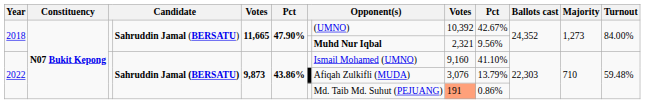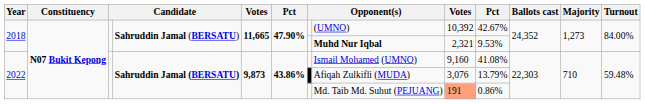(490, 43) 9.56% -> (490, 43) 9.53%
(493, 59) 41.10% -> (493, 59) 41.08%
